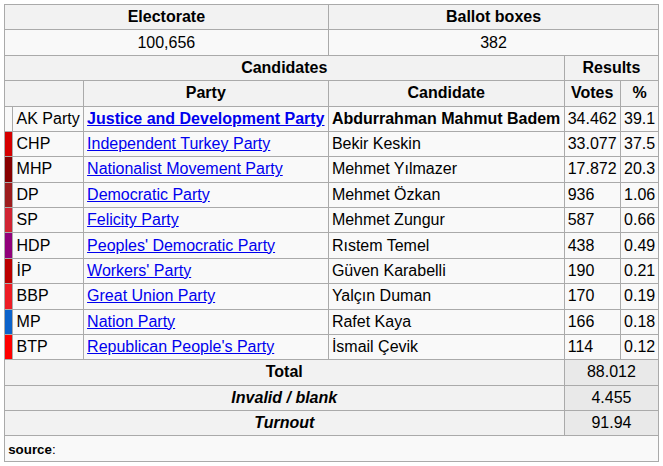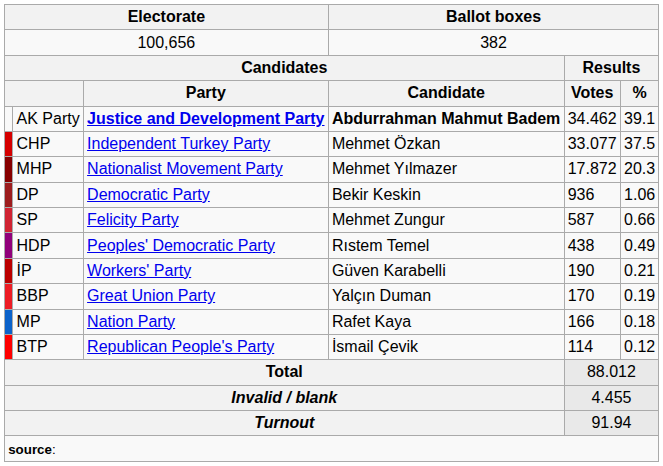(376, 144) Bekir Keskin -> (386, 144) Mehmet Özkan
(386, 194) Mehmet Özkan -> (376, 194) Bekir Keskin
